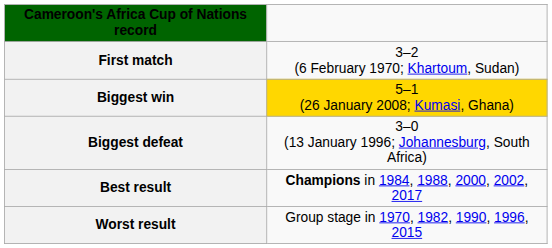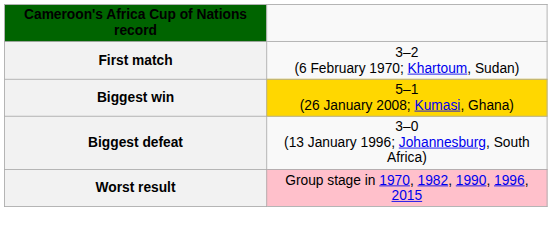- row: (136, 187)
(407, 225) no background -> (407, 187) pink background
